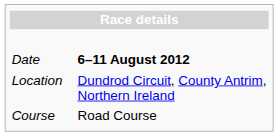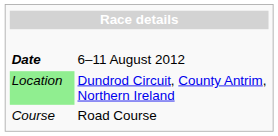(26, 60) normal -> (26, 60) bold
(134, 60) bold -> (131, 60) normal
(37, 80) no background -> (37, 80) lightgreen background
